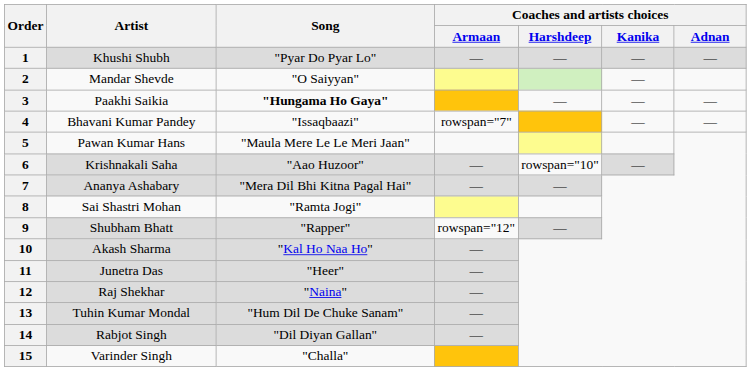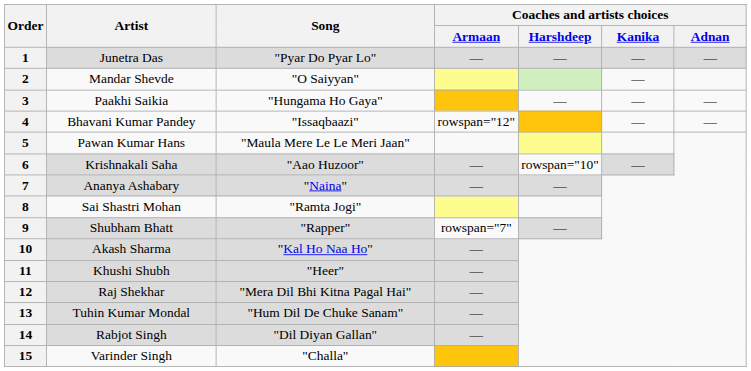(131, 57) Khushi Shubh -> (131, 57) Junetra Das
(325, 100) bold -> (325, 100) normal
(476, 121) rowspan="7" -> (476, 121) rowspan="12"
(325, 185) "Mera Dil Bhi Kitna Pagal Hai" -> (325, 185) "Naina"
(476, 228) rowspan="12" -> (476, 228) rowspan="7"
(131, 270) Junetra Das -> (131, 270) Khushi Shubh
(325, 292) "Naina" -> (325, 292) "Mera Dil Bhi Kitna Pagal Hai"
